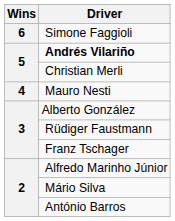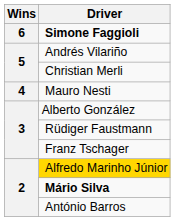(87, 33) normal -> (90, 33) bold
(88, 52) bold -> (85, 52) normal
(105, 168) no background -> (105, 168) gold background
(73, 187) normal -> (76, 187) bold
